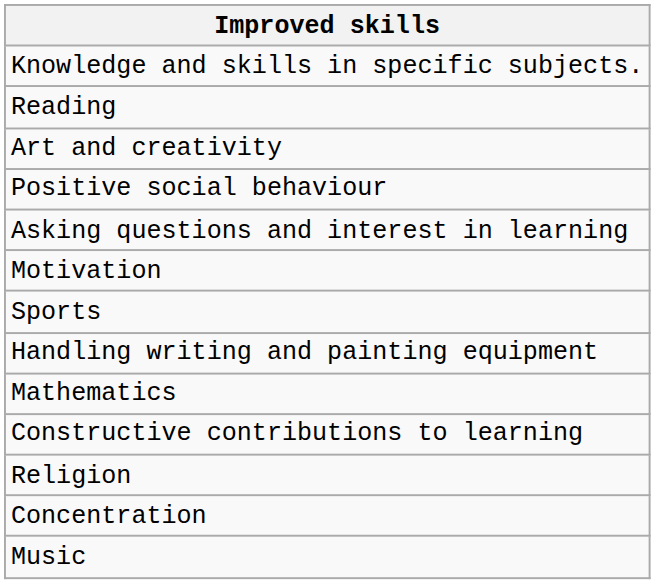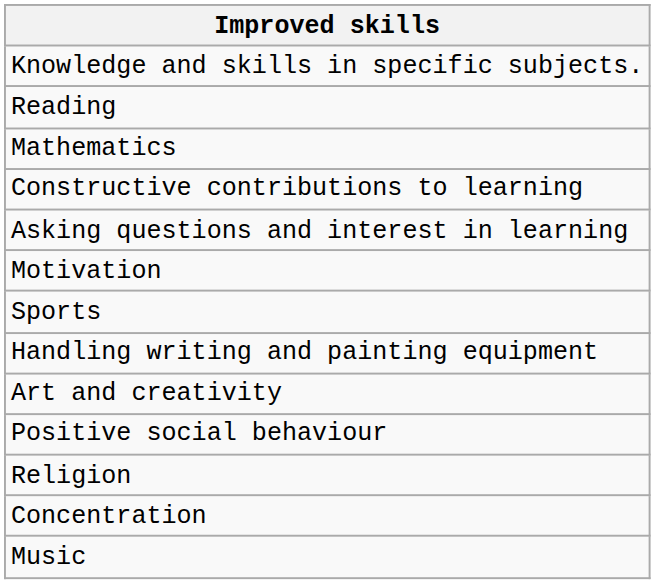(146, 148) Art and creativity -> (94, 148) Mathematics
(199, 189) Positive social behaviour -> (297, 189) Constructive contributions to learning
(94, 393) Mathematics -> (146, 393) Art and creativity
(297, 434) Constructive contributions to learning -> (199, 434) Positive social behaviour
